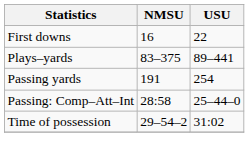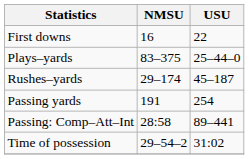(214, 57) 89–441 -> (217, 57) 25–44–0
+ row: (45, 79)
(217, 100) 25–44–0 -> (214, 121) 89–441
